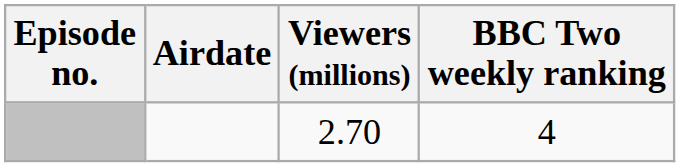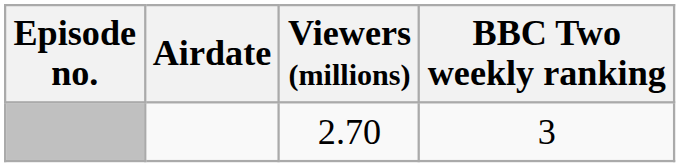(547, 131) 4 -> (547, 131) 3
